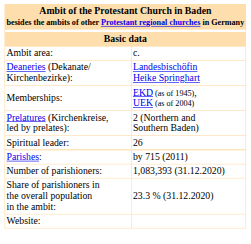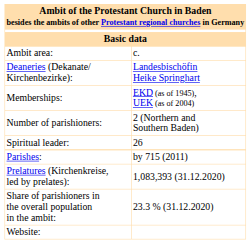(58, 123) Prelatures (Kirchenkreise, led by prelates): -> (54, 123) Number of parishioners:
(54, 171) Number of parishioners: -> (58, 176) Prelatures (Kirchenkreise, led by prelates):
